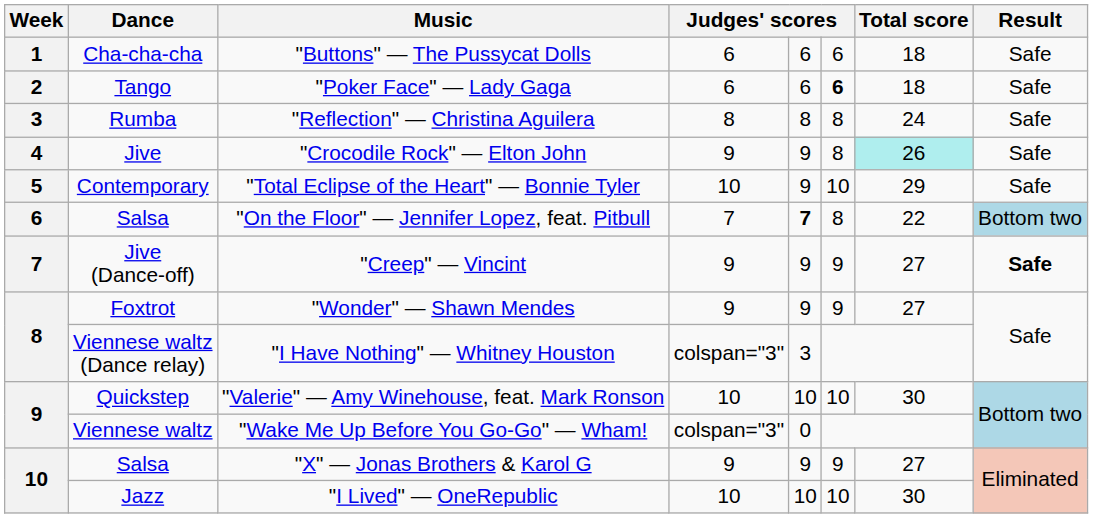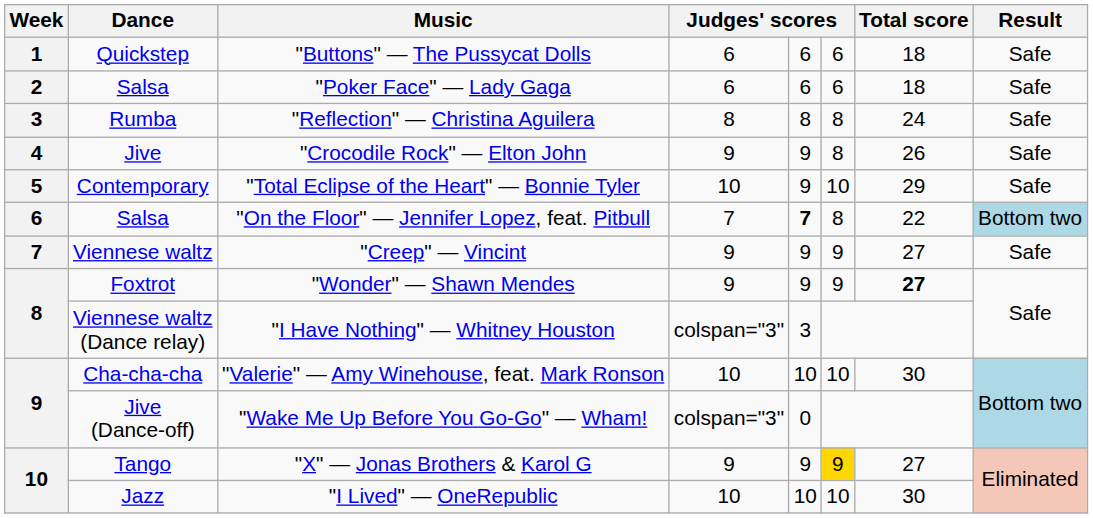(143, 53) Cha-cha-cha -> (143, 53) Quickstep
(143, 86) Tango -> (143, 86) Salsa
(838, 86) bold -> (838, 86) normal
(914, 152) paleturquoise background -> (914, 152) no background
(143, 263) Jive (Dance-off) -> (143, 251) Viennese waltz
(1030, 263) bold -> (1030, 251) normal
(914, 308) normal -> (914, 284) bold
(143, 397) Quickstep -> (143, 374) Cha-cha-cha
(143, 430) Viennese waltz -> (143, 418) Jive (Dance-off)
(143, 463) Salsa -> (143, 463) Tango
(838, 463) no background -> (838, 463) gold background
